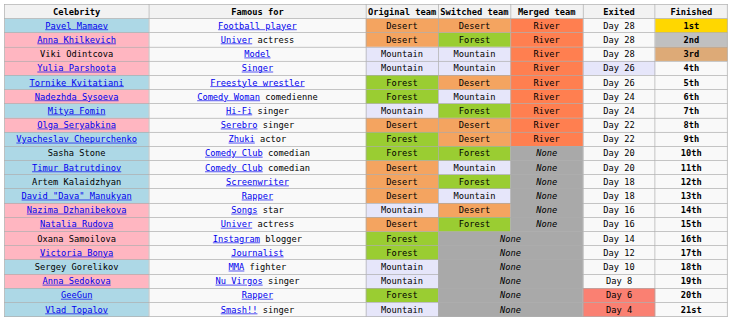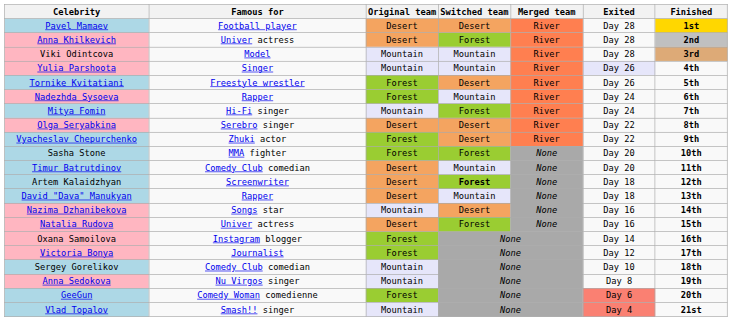(257, 97) Comedy Woman comedienne -> (257, 97) Rapper
(257, 153) Comedy Club comedian -> (257, 153) MMA fighter
(474, 182) normal -> (474, 182) bold
(257, 267) MMA fighter -> (257, 267) Comedy Club comedian
(257, 295) Rapper -> (257, 295) Comedy Woman comedienne
